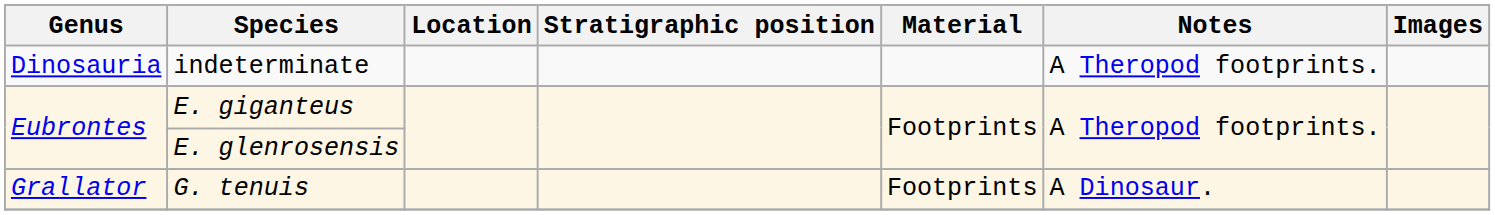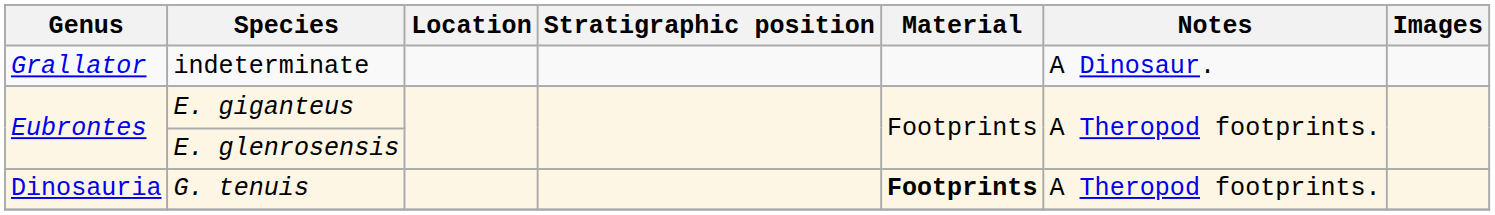(86, 66) Dinosauria -> (79, 66) Grallator
(1215, 66) A Theropod footprints. -> (1132, 66) A Dinosaur.
(79, 189) Grallator -> (86, 189) Dinosauria
(962, 189) normal -> (962, 189) bold
(1132, 189) A Dinosaur. -> (1215, 189) A Theropod footprints.
